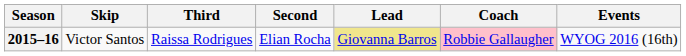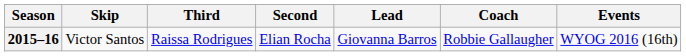(387, 39) khaki background -> (387, 39) no background
(498, 39) pink background -> (498, 39) no background
